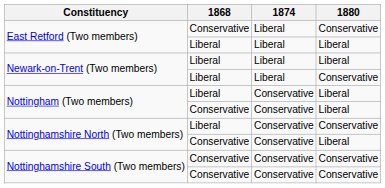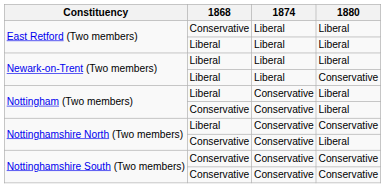(348, 28) Conservative -> (334, 28) Liberal
